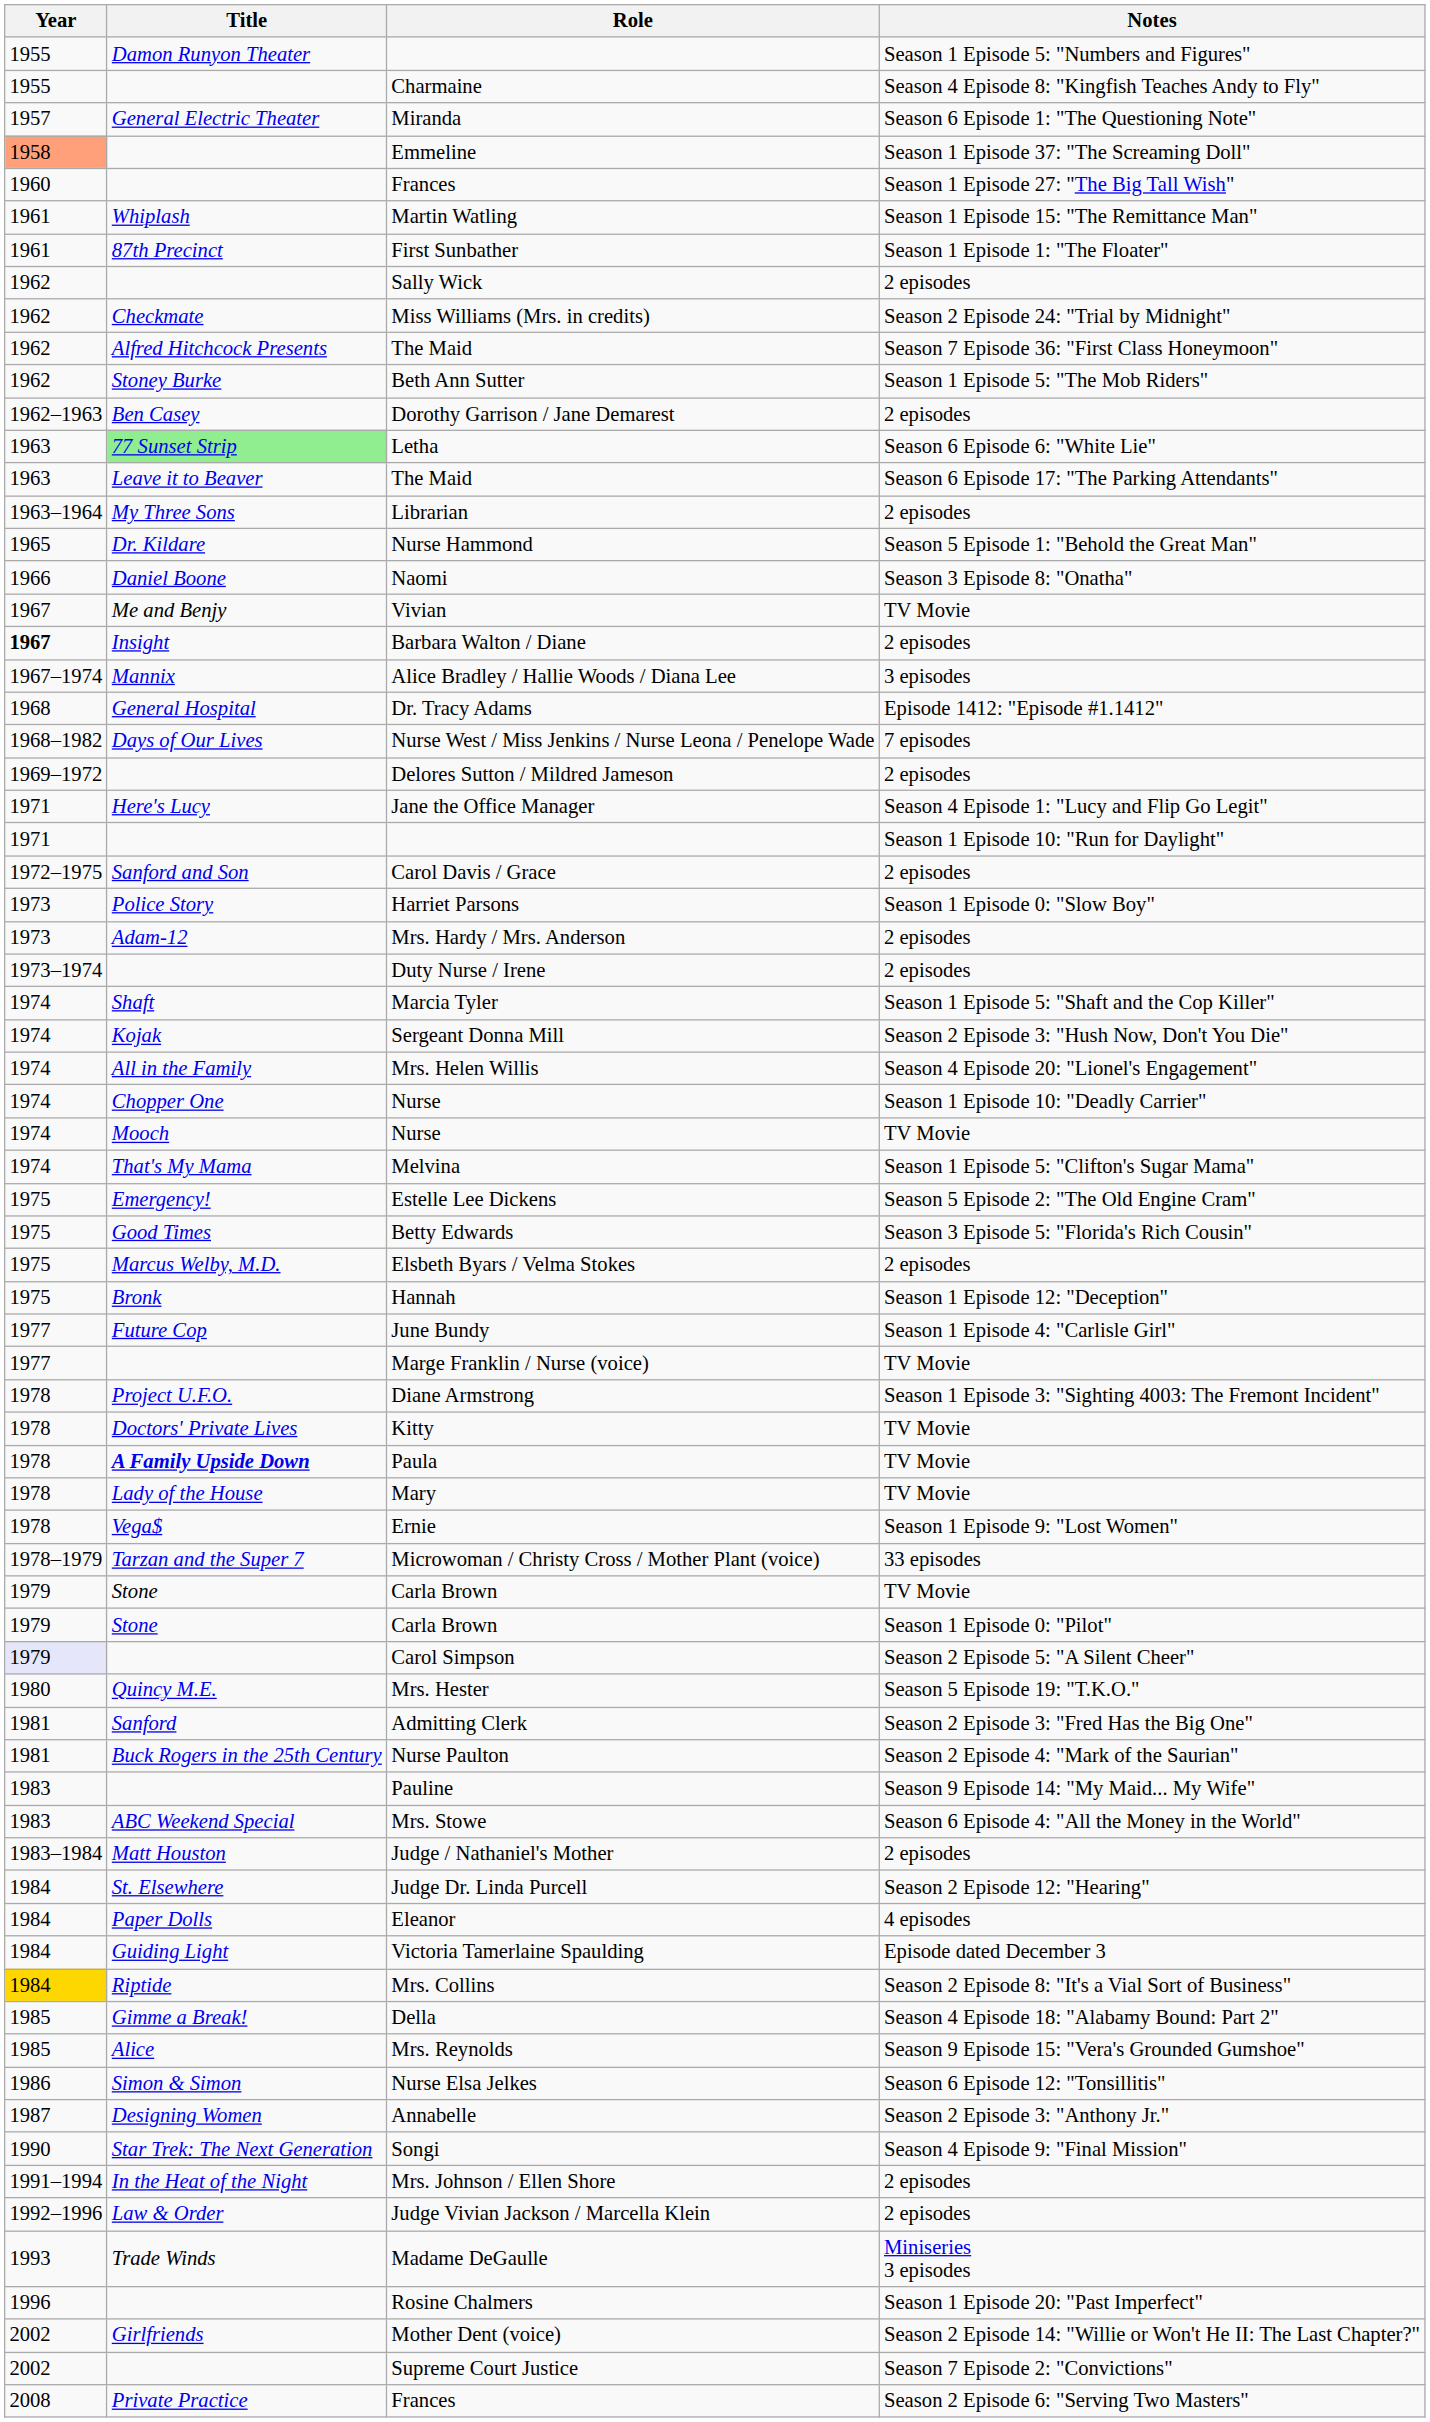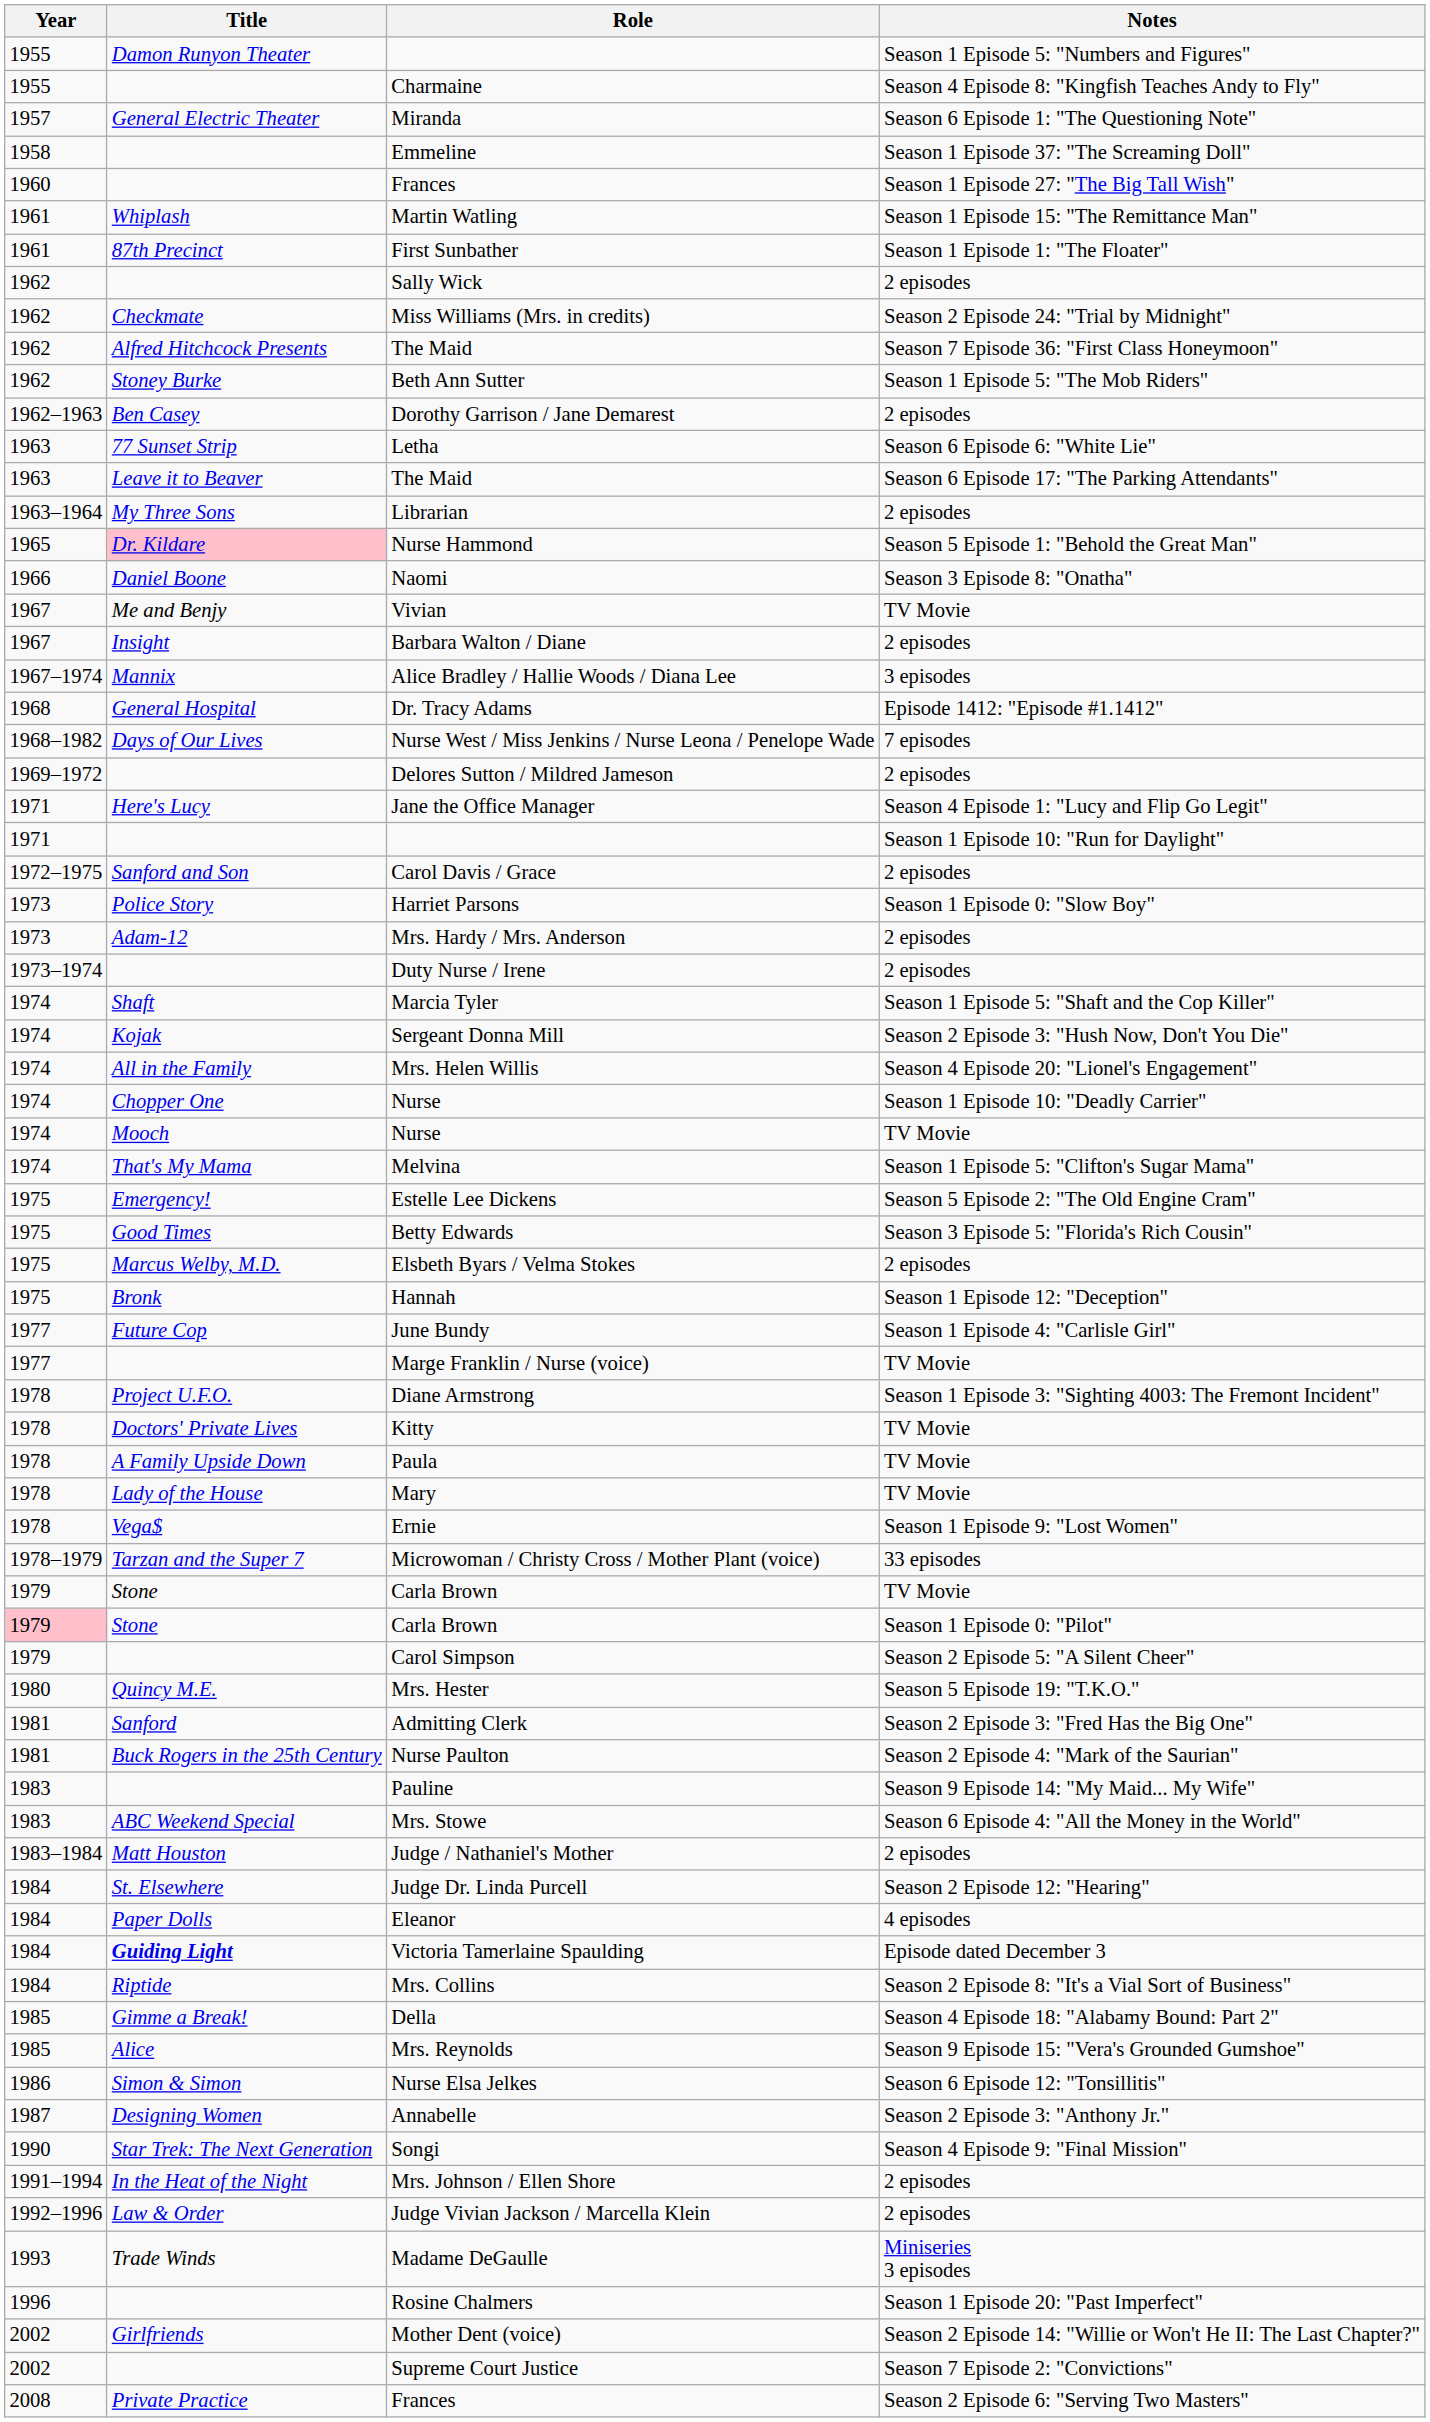(30, 151) lightsalmon background -> (30, 151) no background
(174, 446) lightgreen background -> (174, 446) no background
(158, 544) no background -> (158, 544) pink background
(30, 642) bold -> (30, 642) normal
(211, 1461) bold -> (209, 1461) normal
(30, 1624) no background -> (30, 1624) pink background
(30, 1657) lavender background -> (30, 1657) no background
(170, 1952) normal -> (172, 1952) bold
(30, 1984) gold background -> (30, 1984) no background
